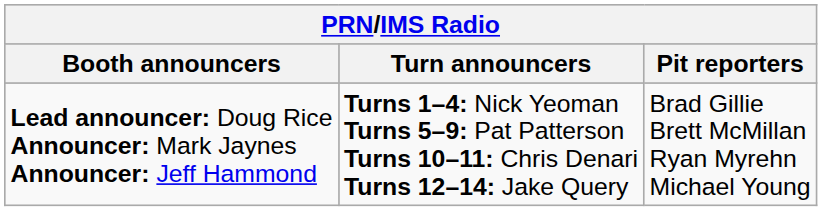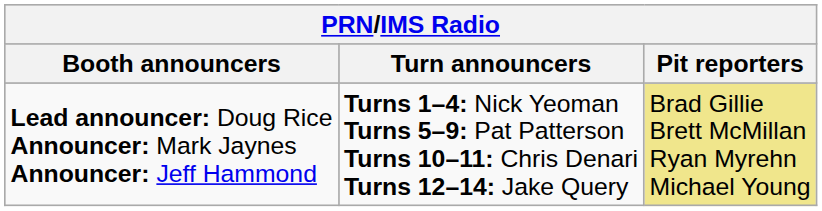(730, 145) no background -> (730, 145) khaki background
